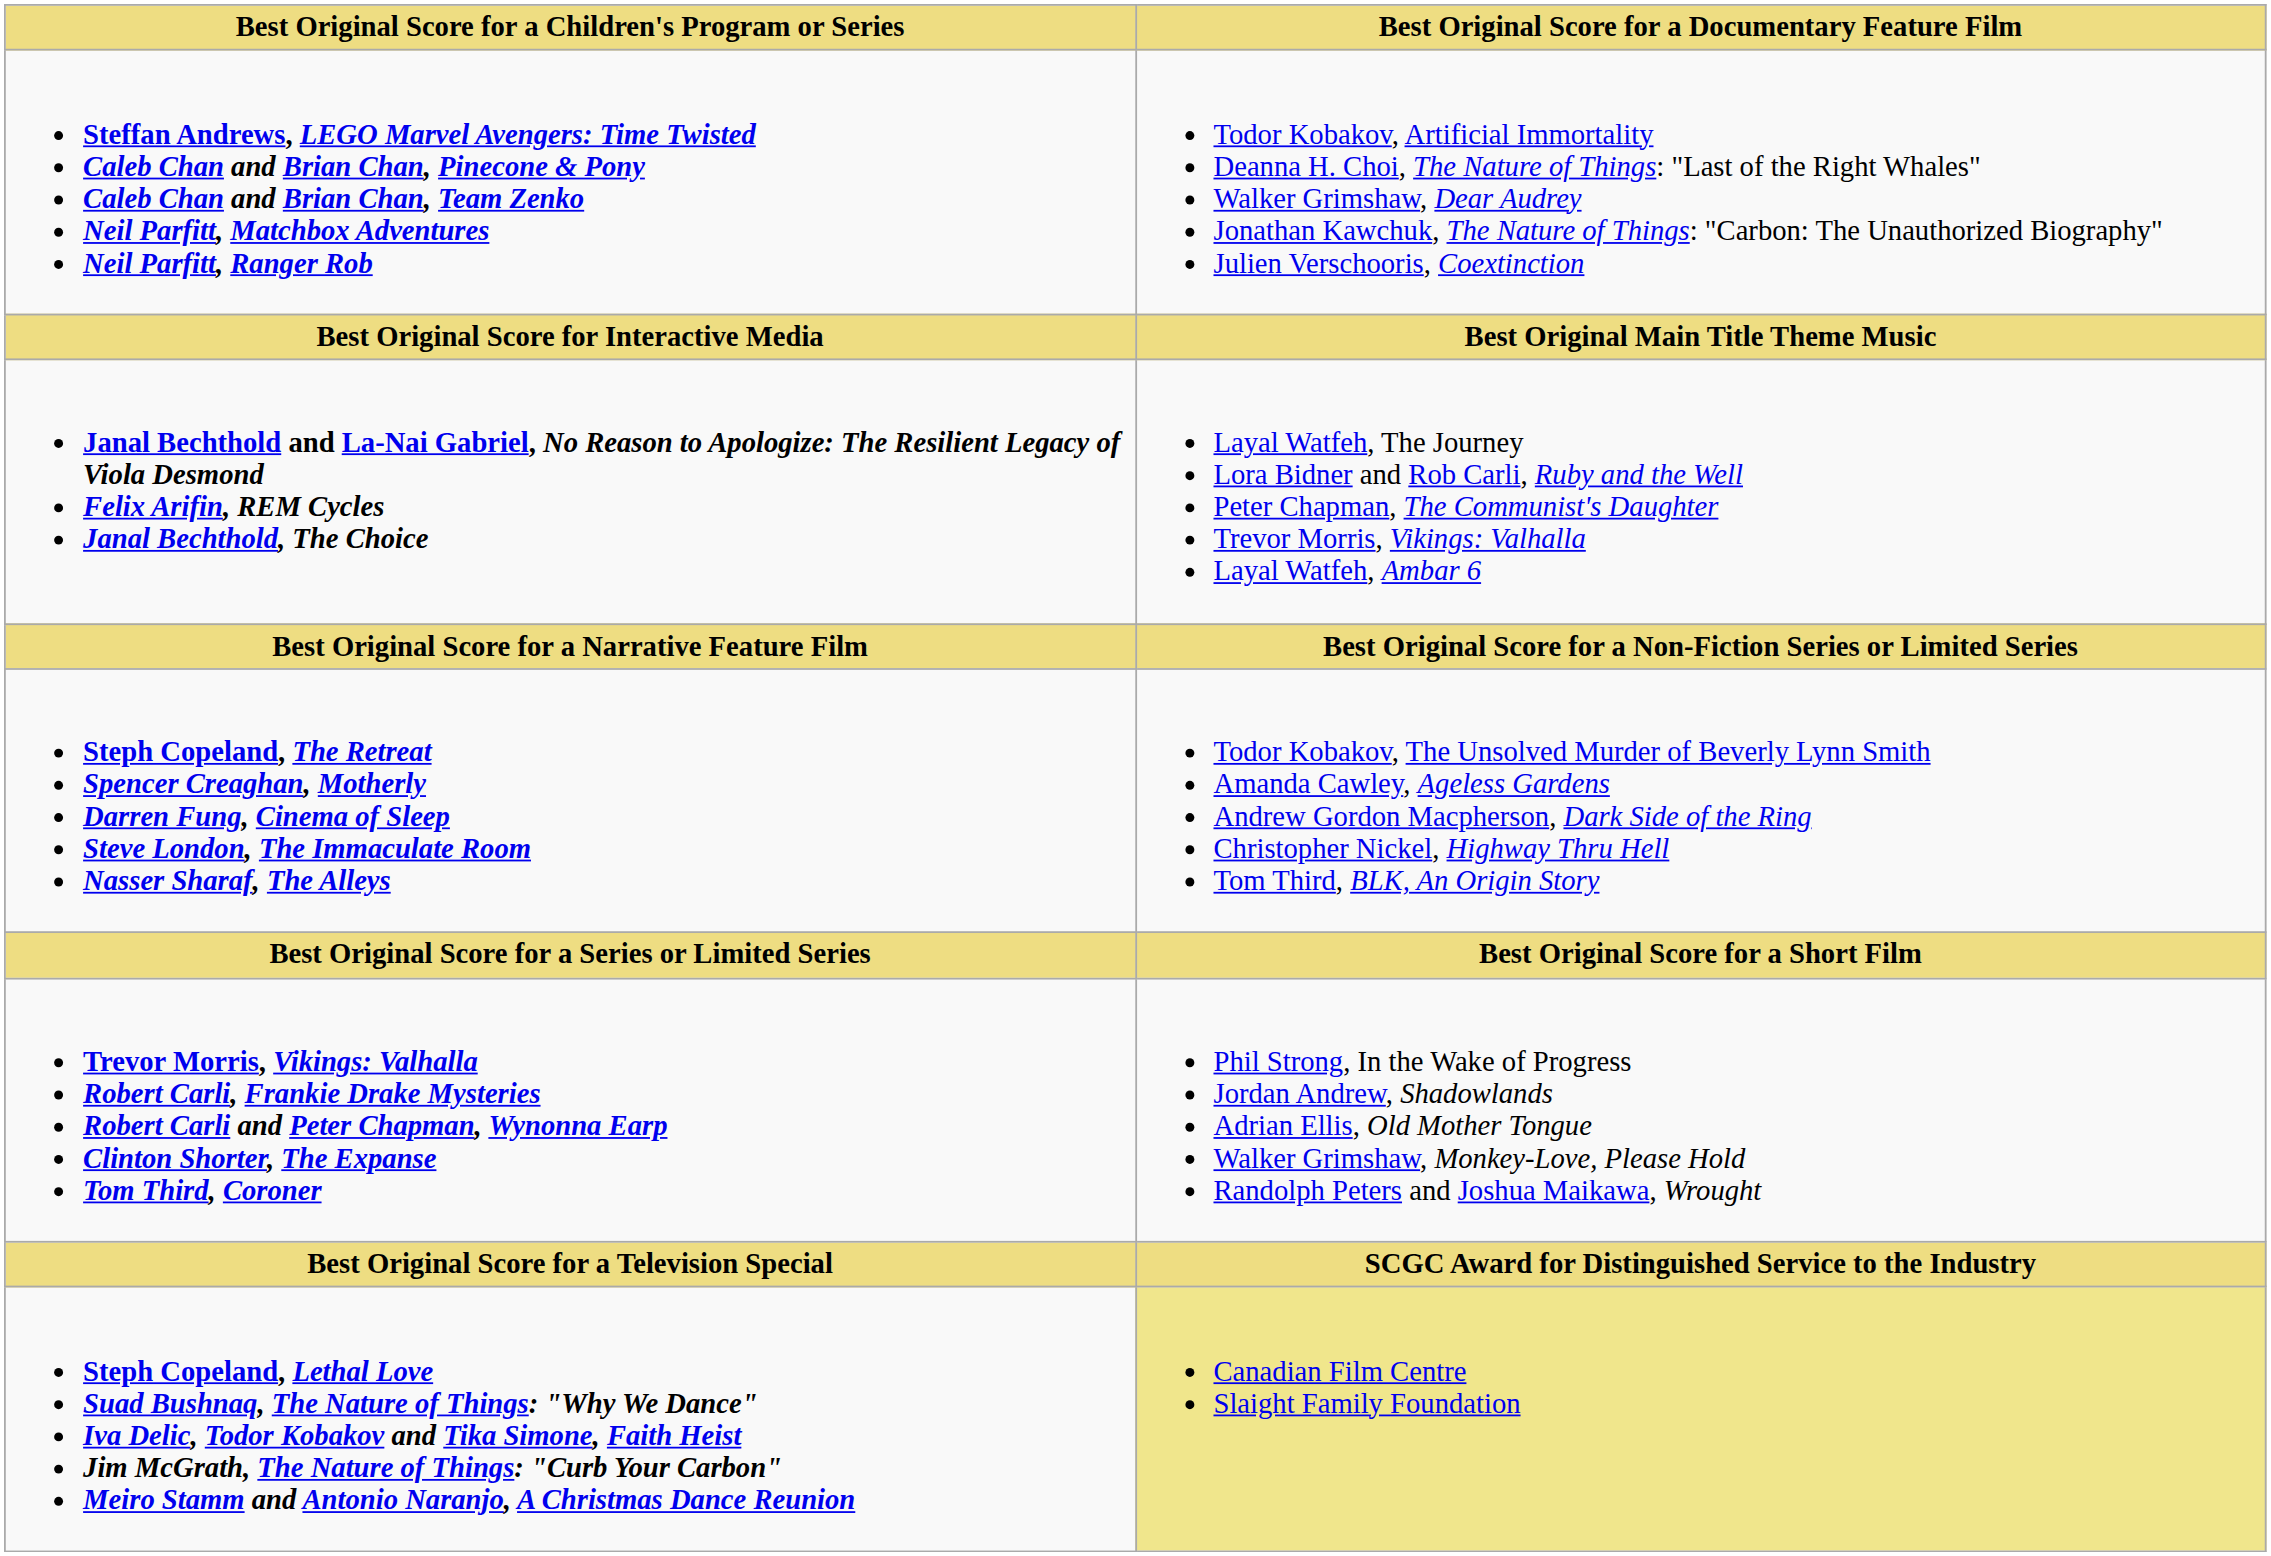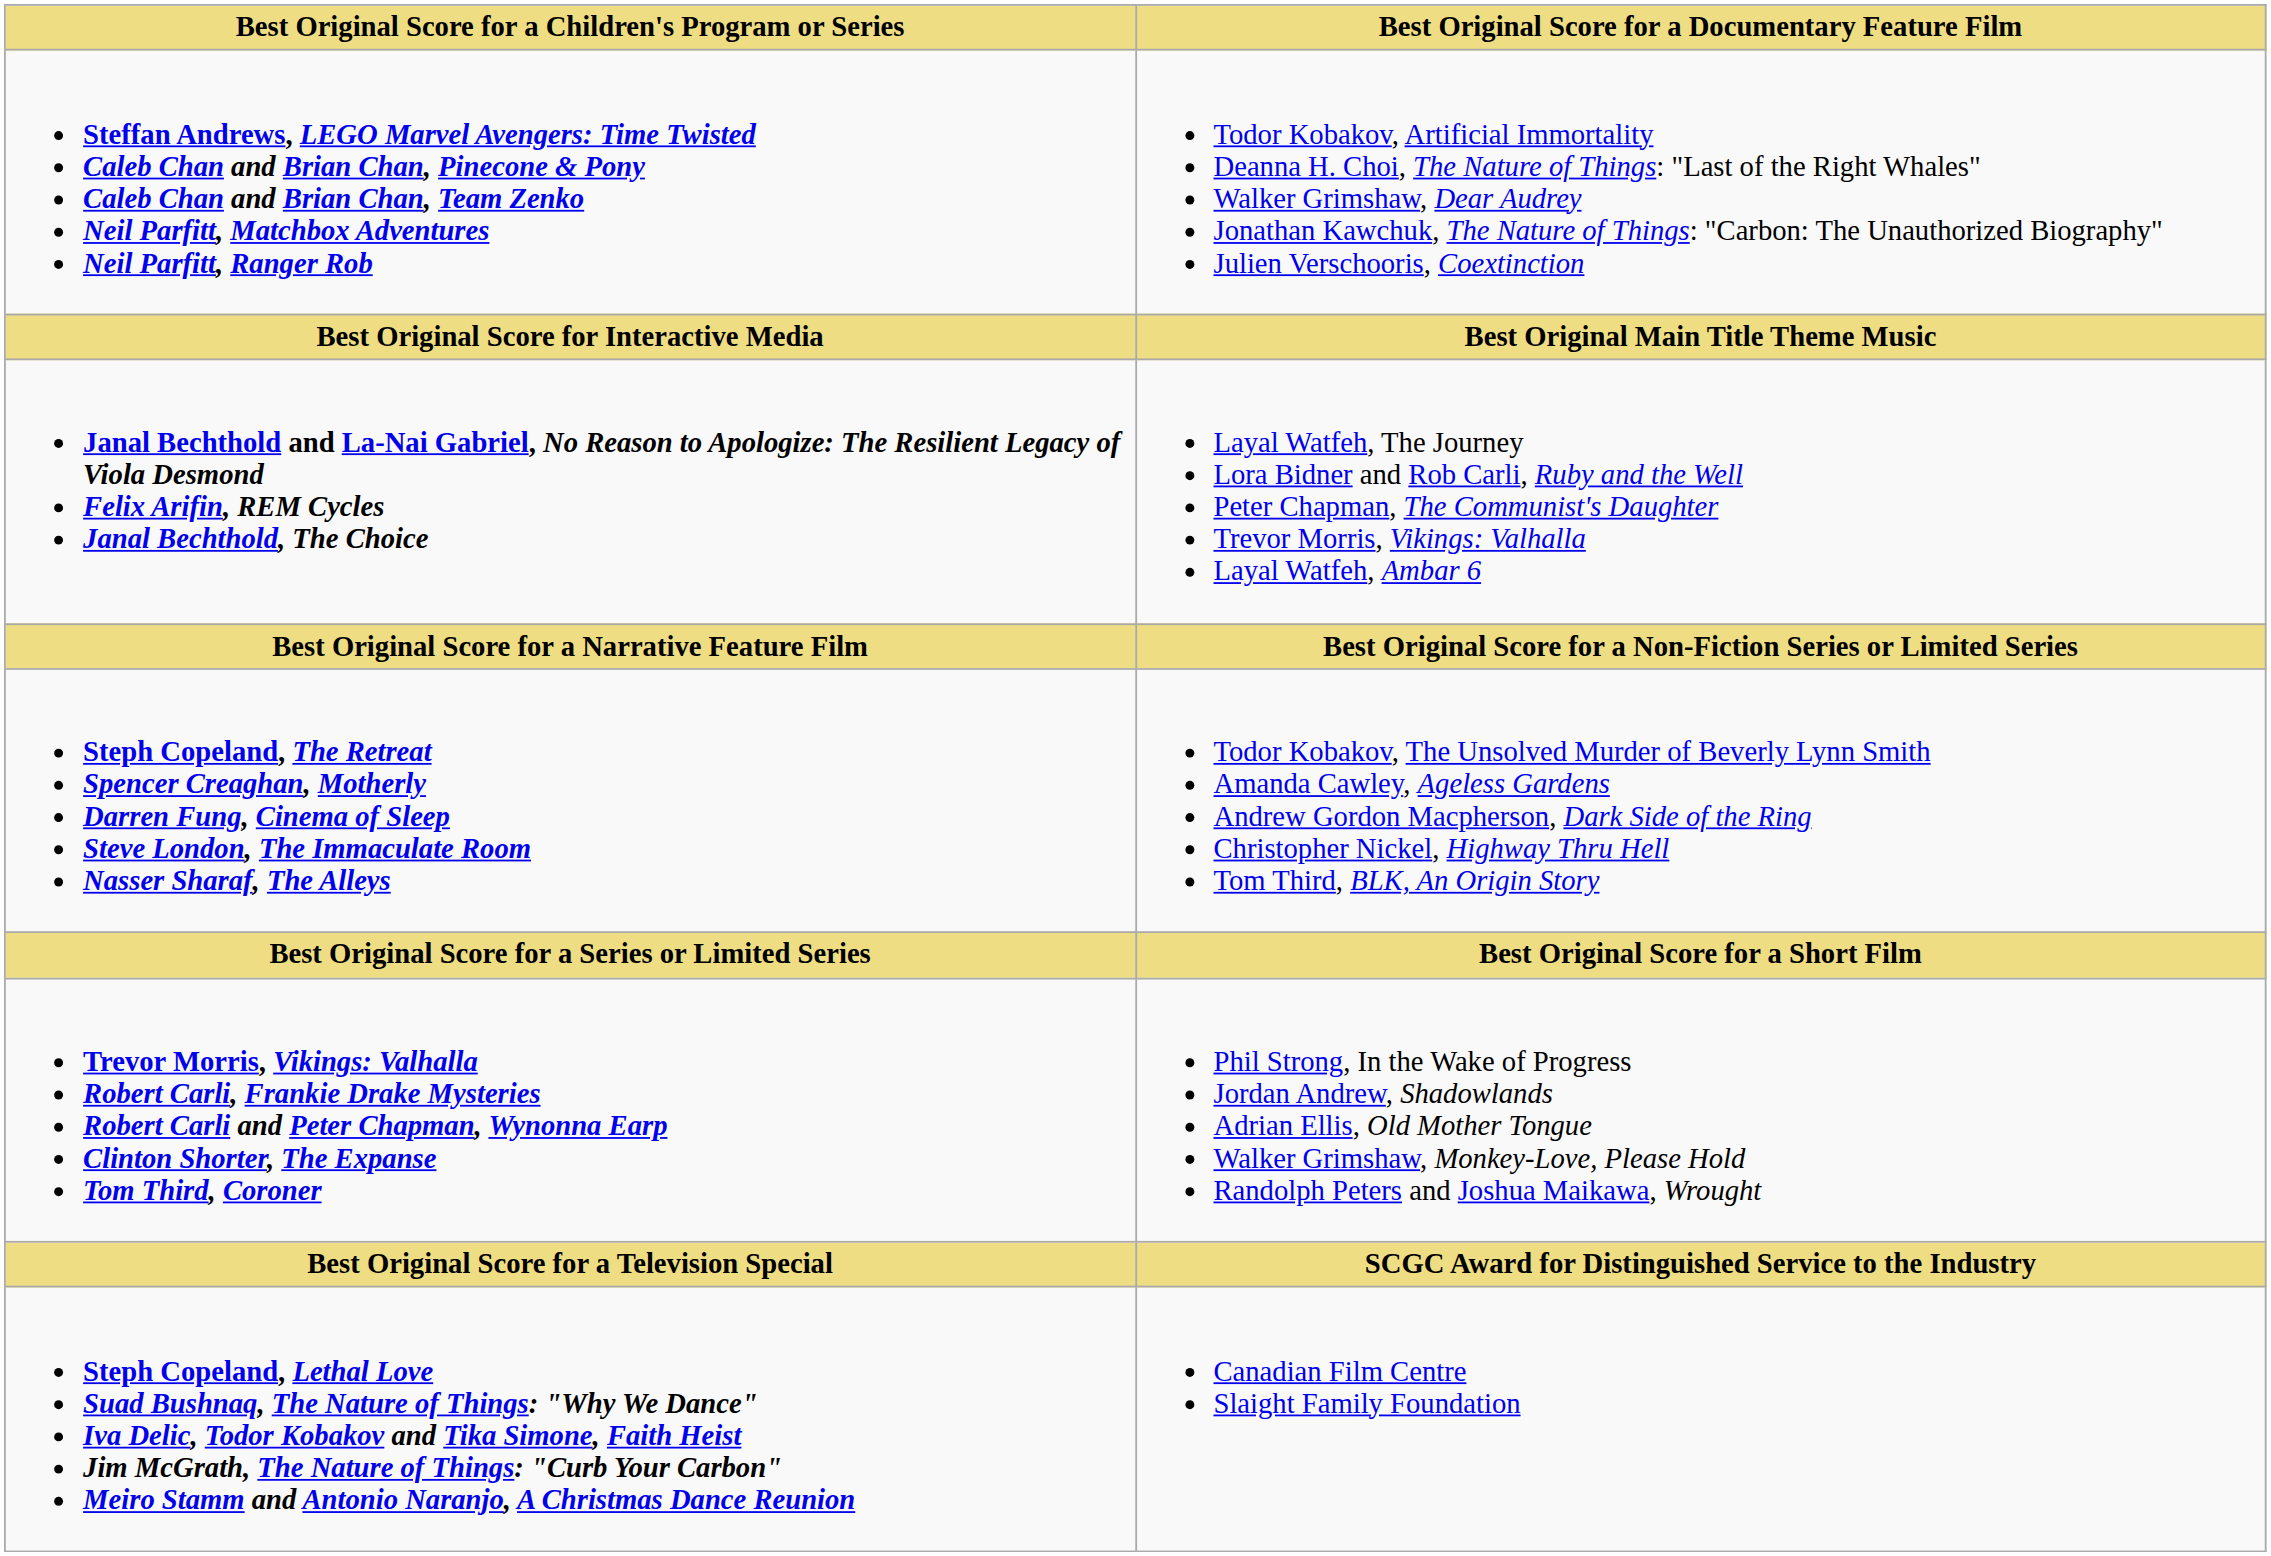(1700, 1387) khaki background -> (1700, 1387) no background
